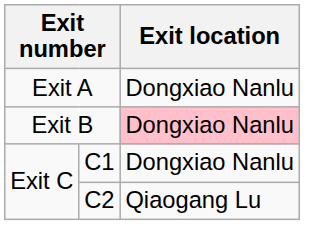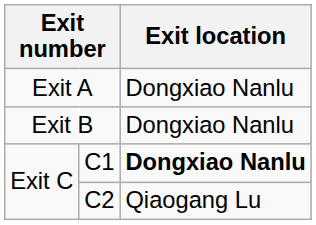(210, 125) pink background -> (210, 125) no background
(210, 162) normal -> (216, 162) bold
